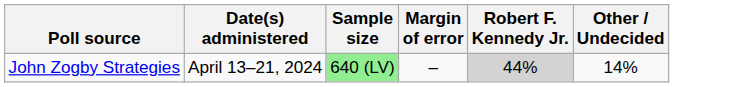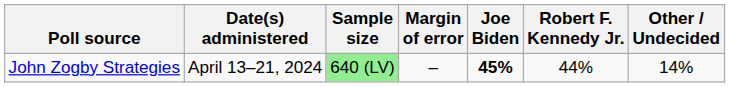+ column: (495, 29)
(520, 67) lightgrey background -> (576, 67) no background
